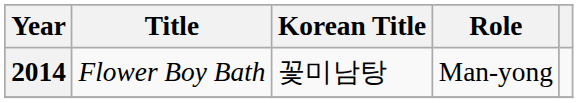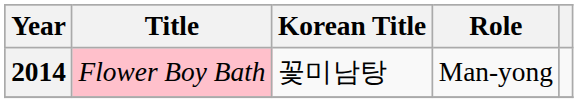(172, 72) no background -> (172, 72) pink background
